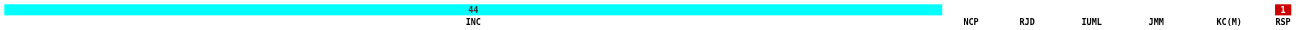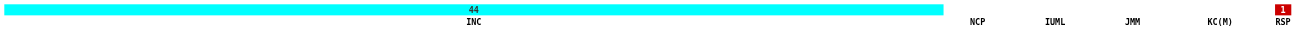- column: (1027, 10)
